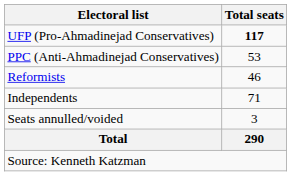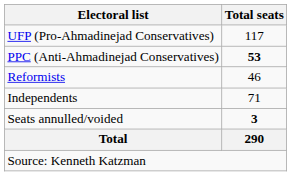(254, 35) bold -> (254, 35) normal
(254, 56) normal -> (254, 56) bold
(254, 118) normal -> (254, 118) bold
